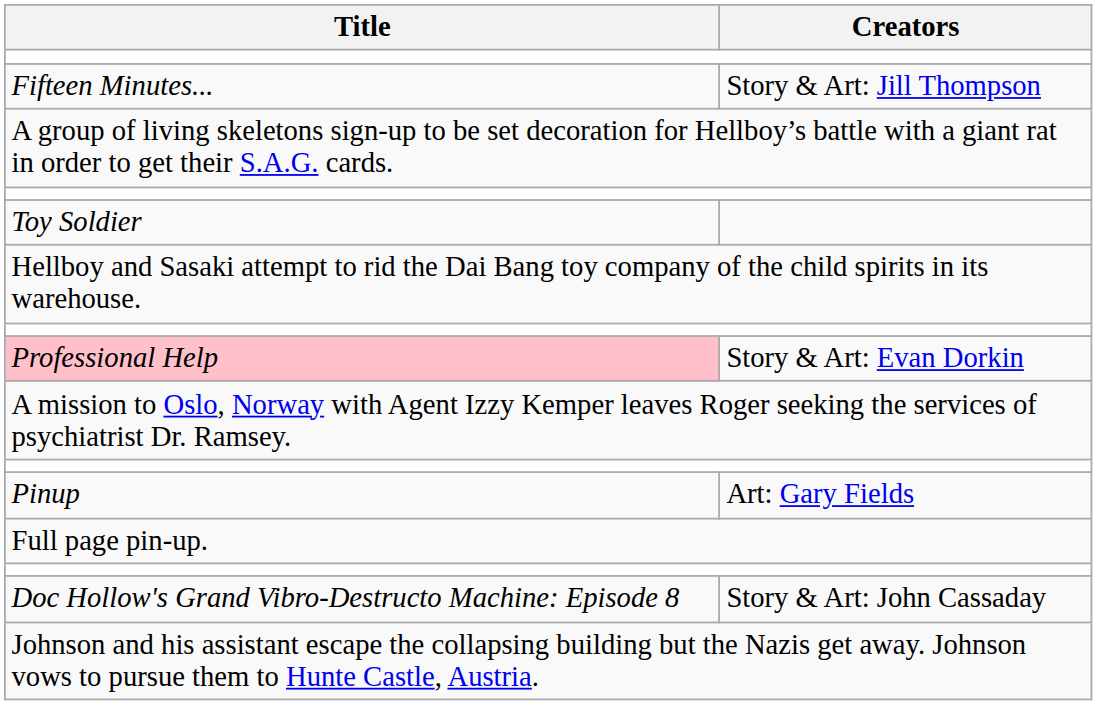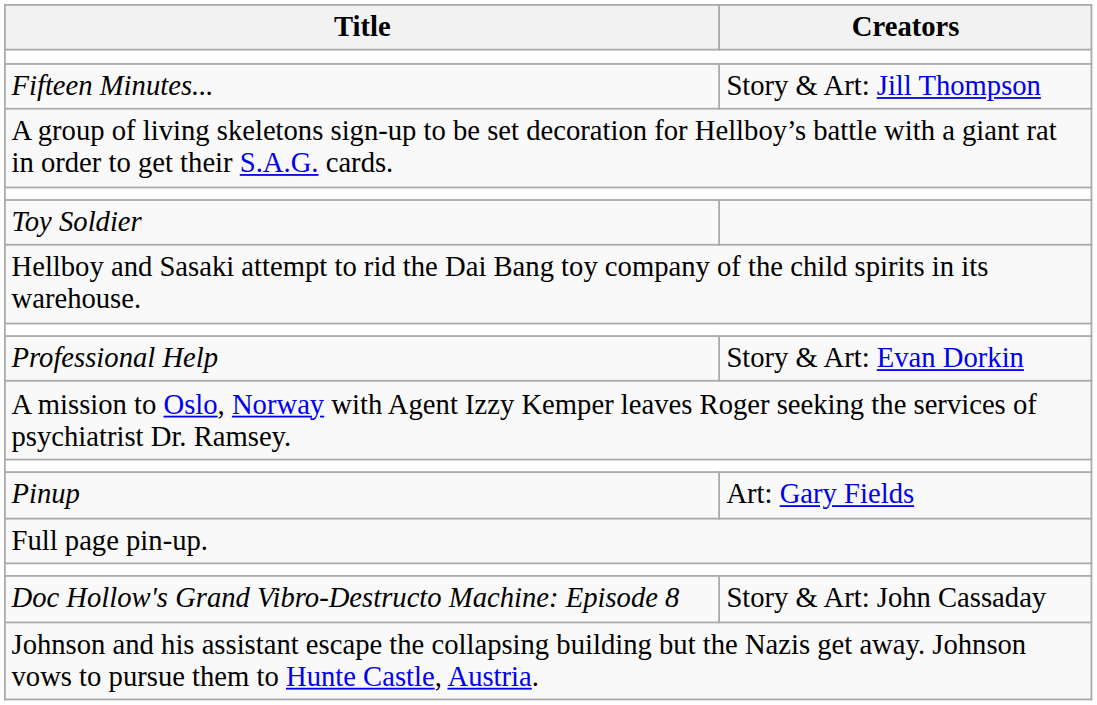(115, 358) pink background -> (115, 358) no background
